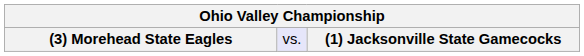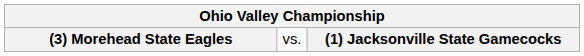(292, 39) lavender background -> (292, 39) no background
